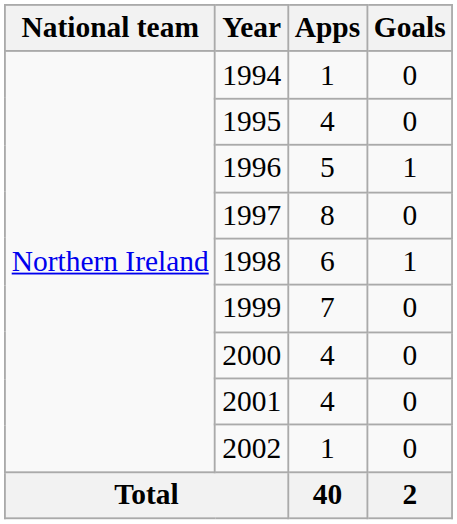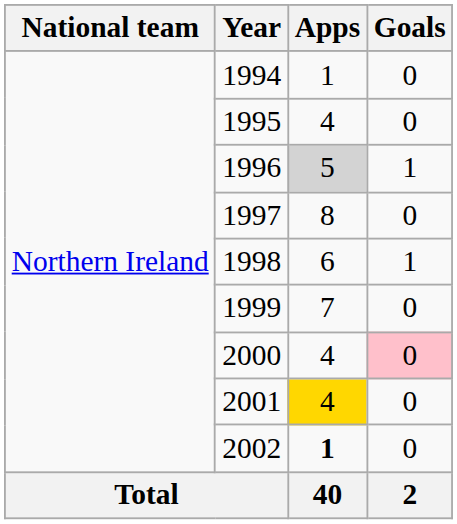(327, 167) no background -> (327, 167) lightgrey background
(410, 354) no background -> (410, 354) pink background
(327, 401) no background -> (327, 401) gold background
(327, 448) normal -> (327, 448) bold
